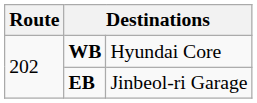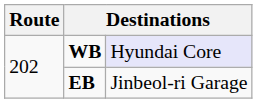(166, 51) no background -> (166, 51) lavender background
